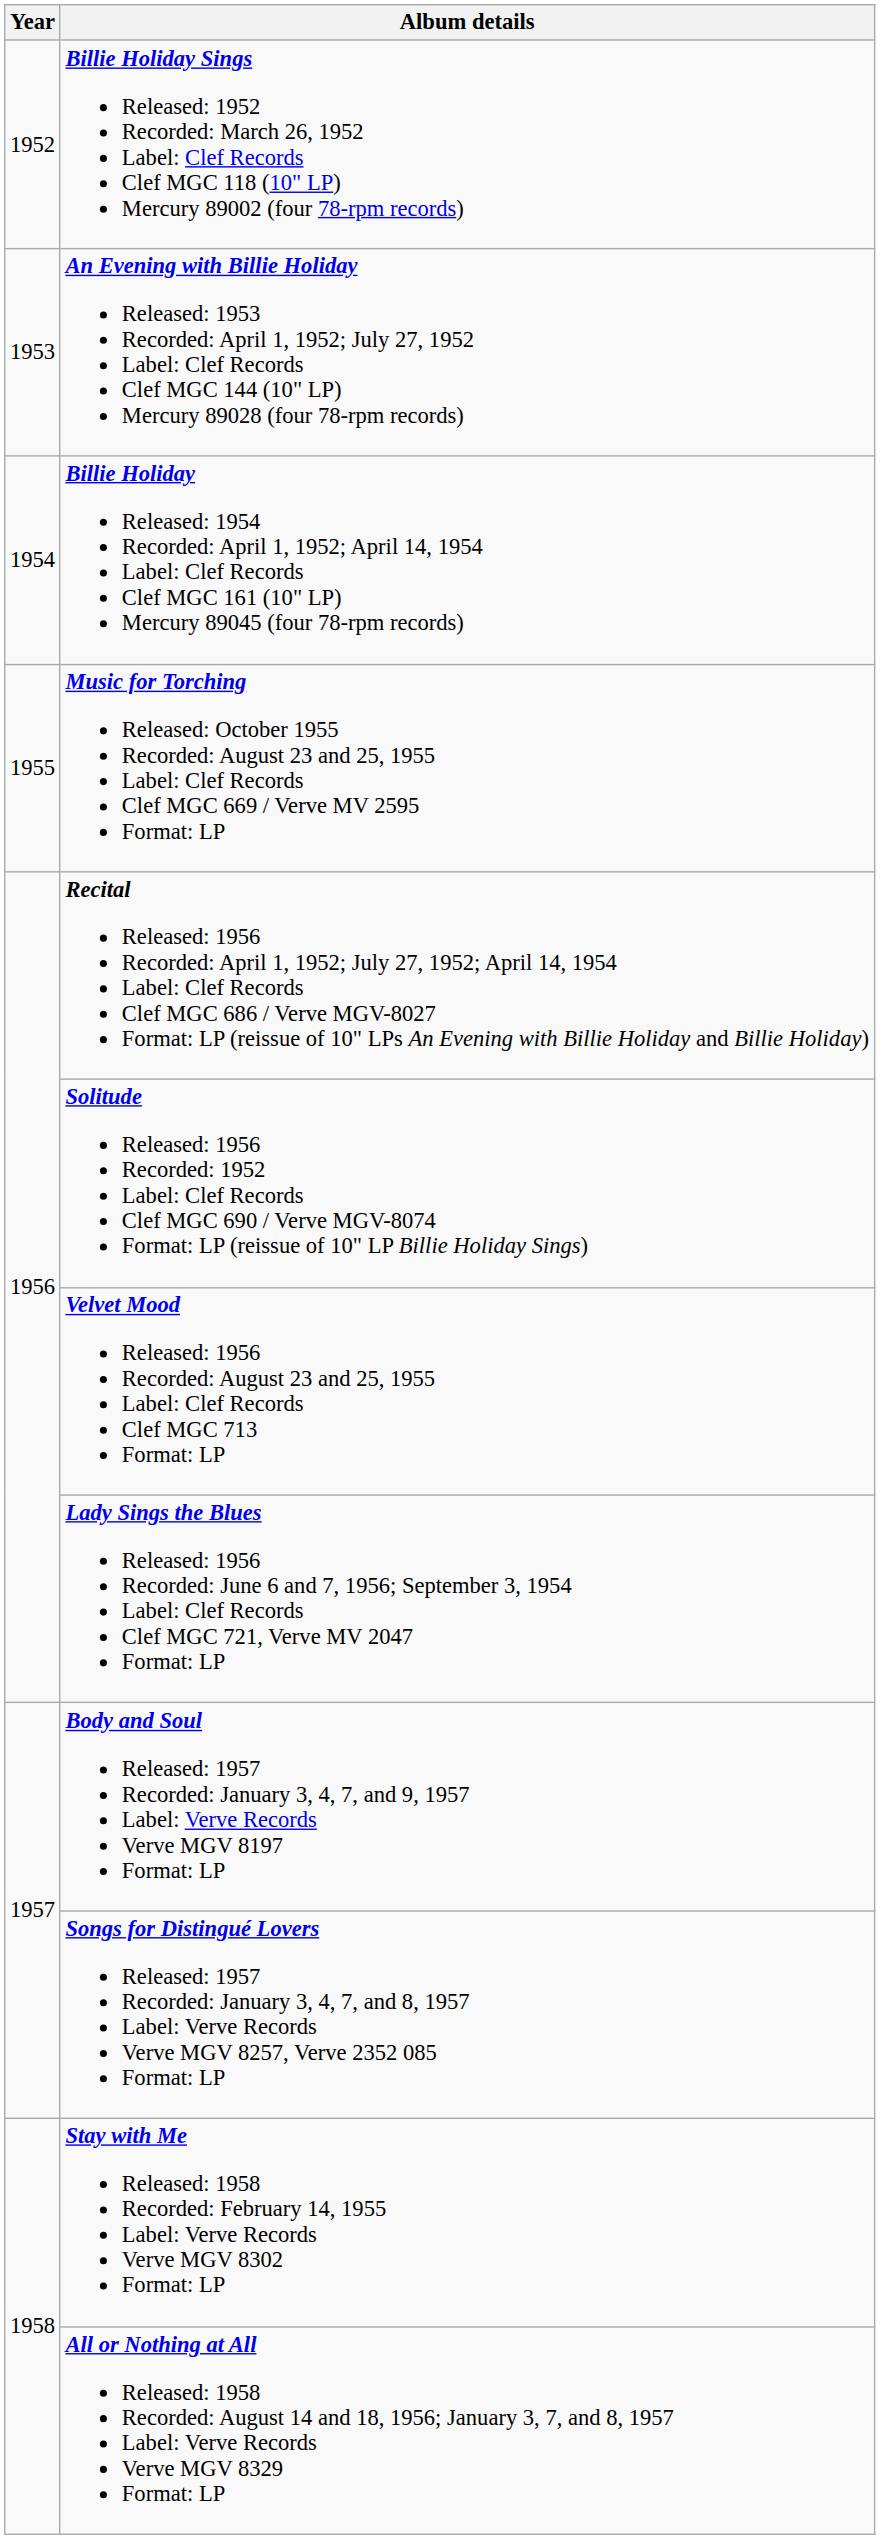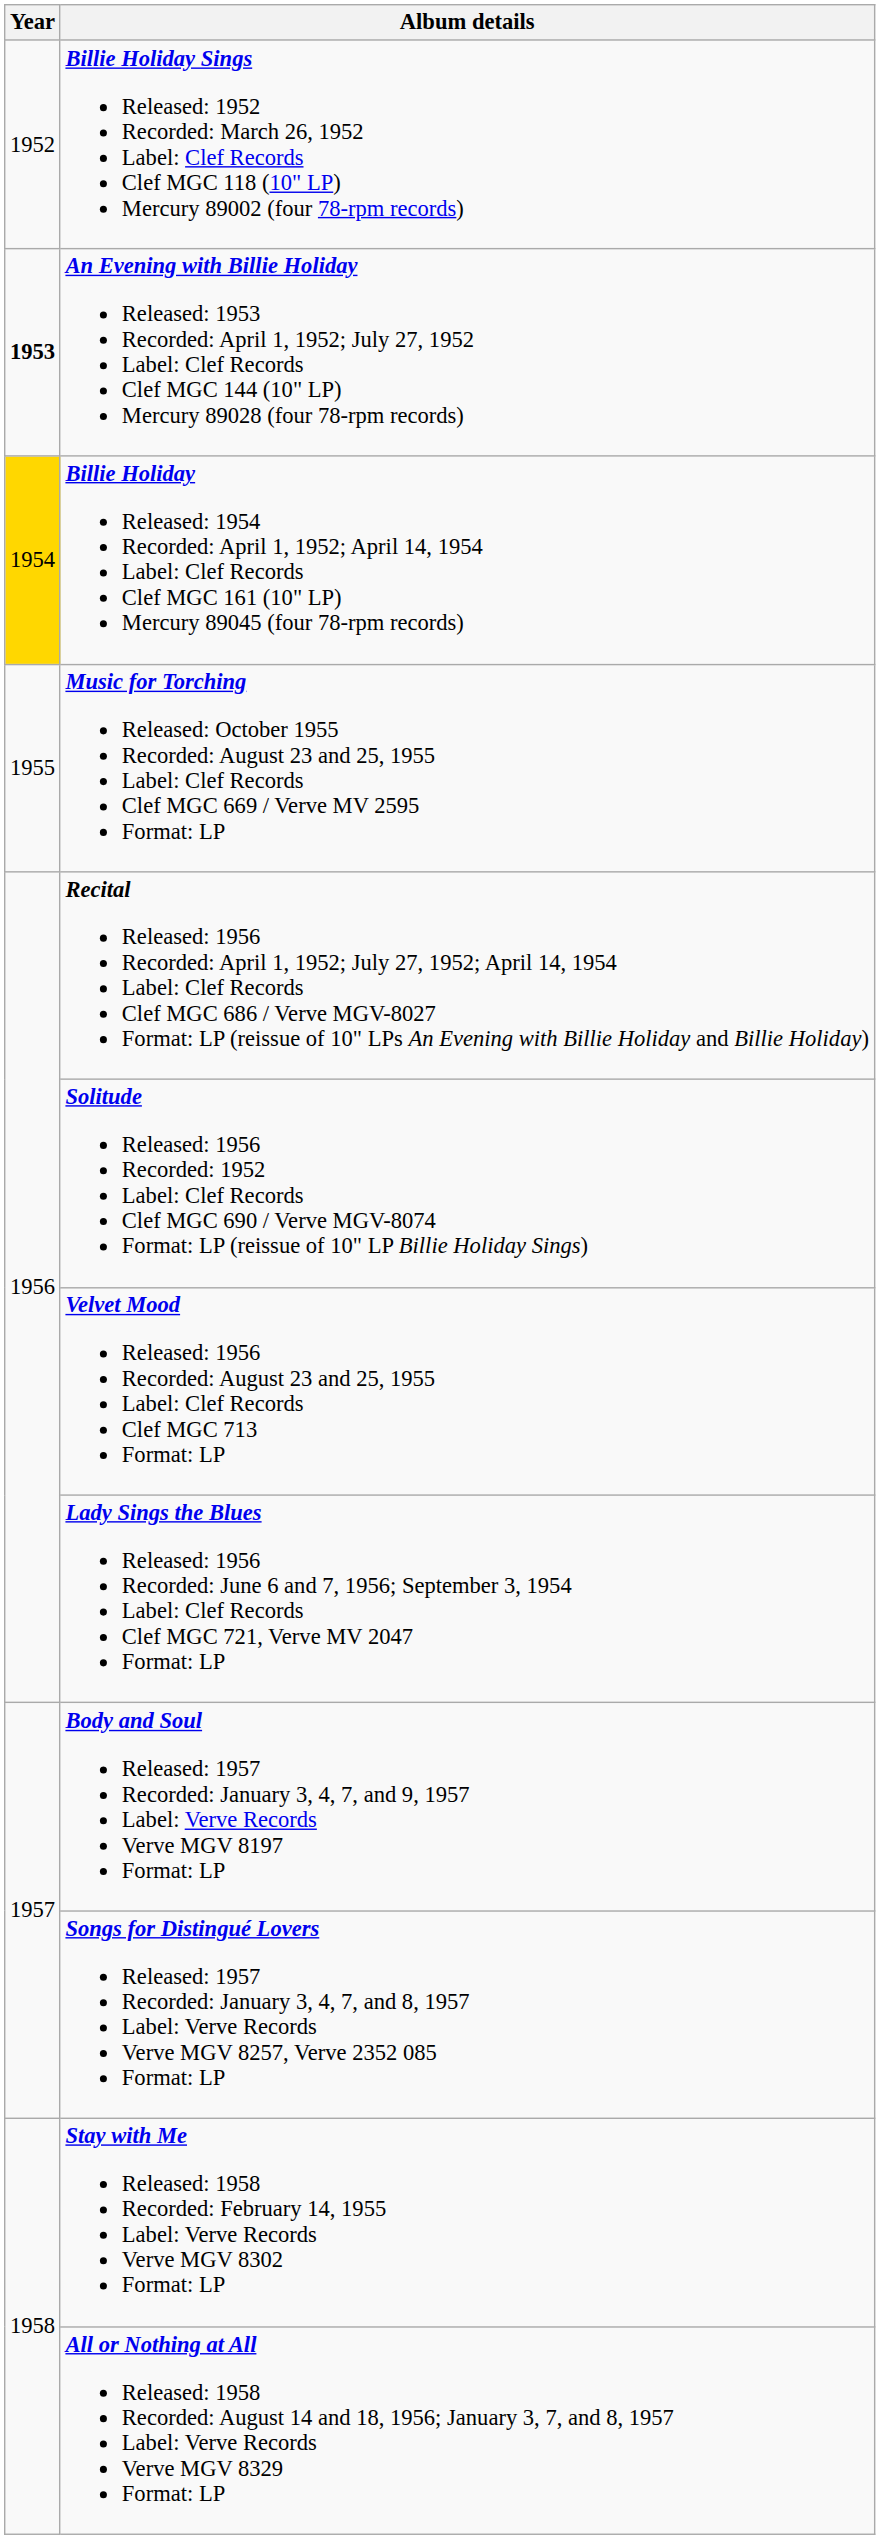(32, 351) normal -> (32, 351) bold
(32, 559) no background -> (32, 559) gold background
